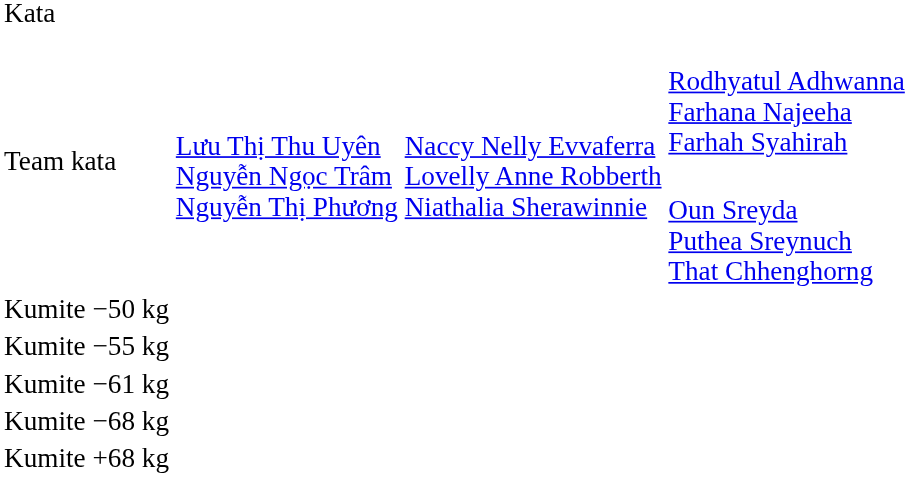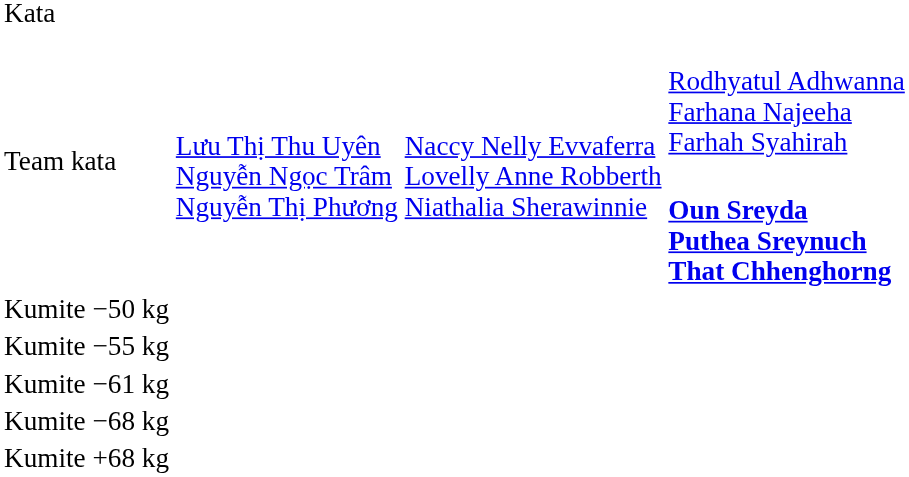(771, 240) normal -> (780, 240) bold
